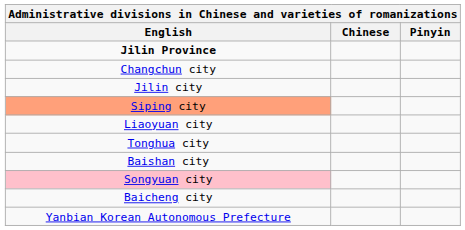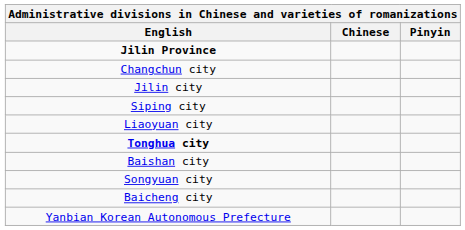(168, 106) lightsalmon background -> (168, 106) no background
(168, 143) normal -> (168, 143) bold
(168, 180) pink background -> (168, 180) no background
